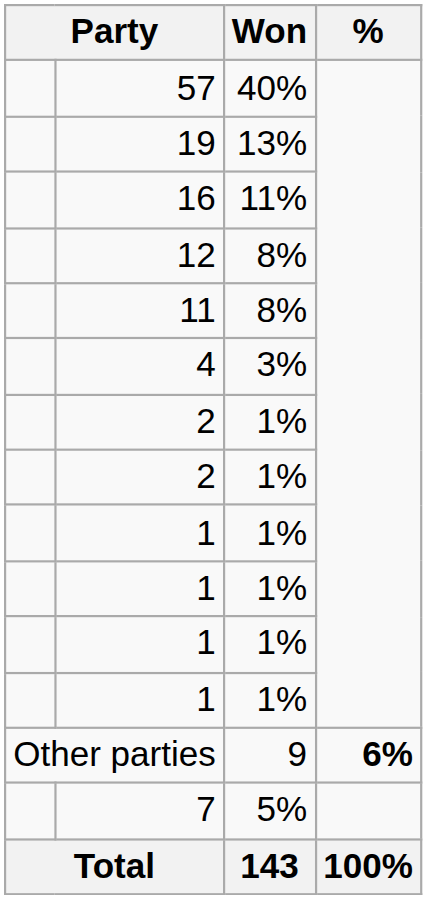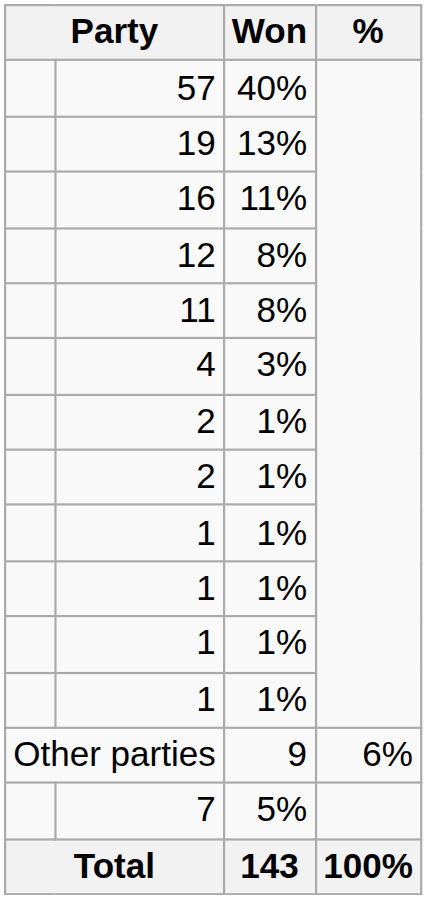(388, 754) bold -> (388, 754) normal
